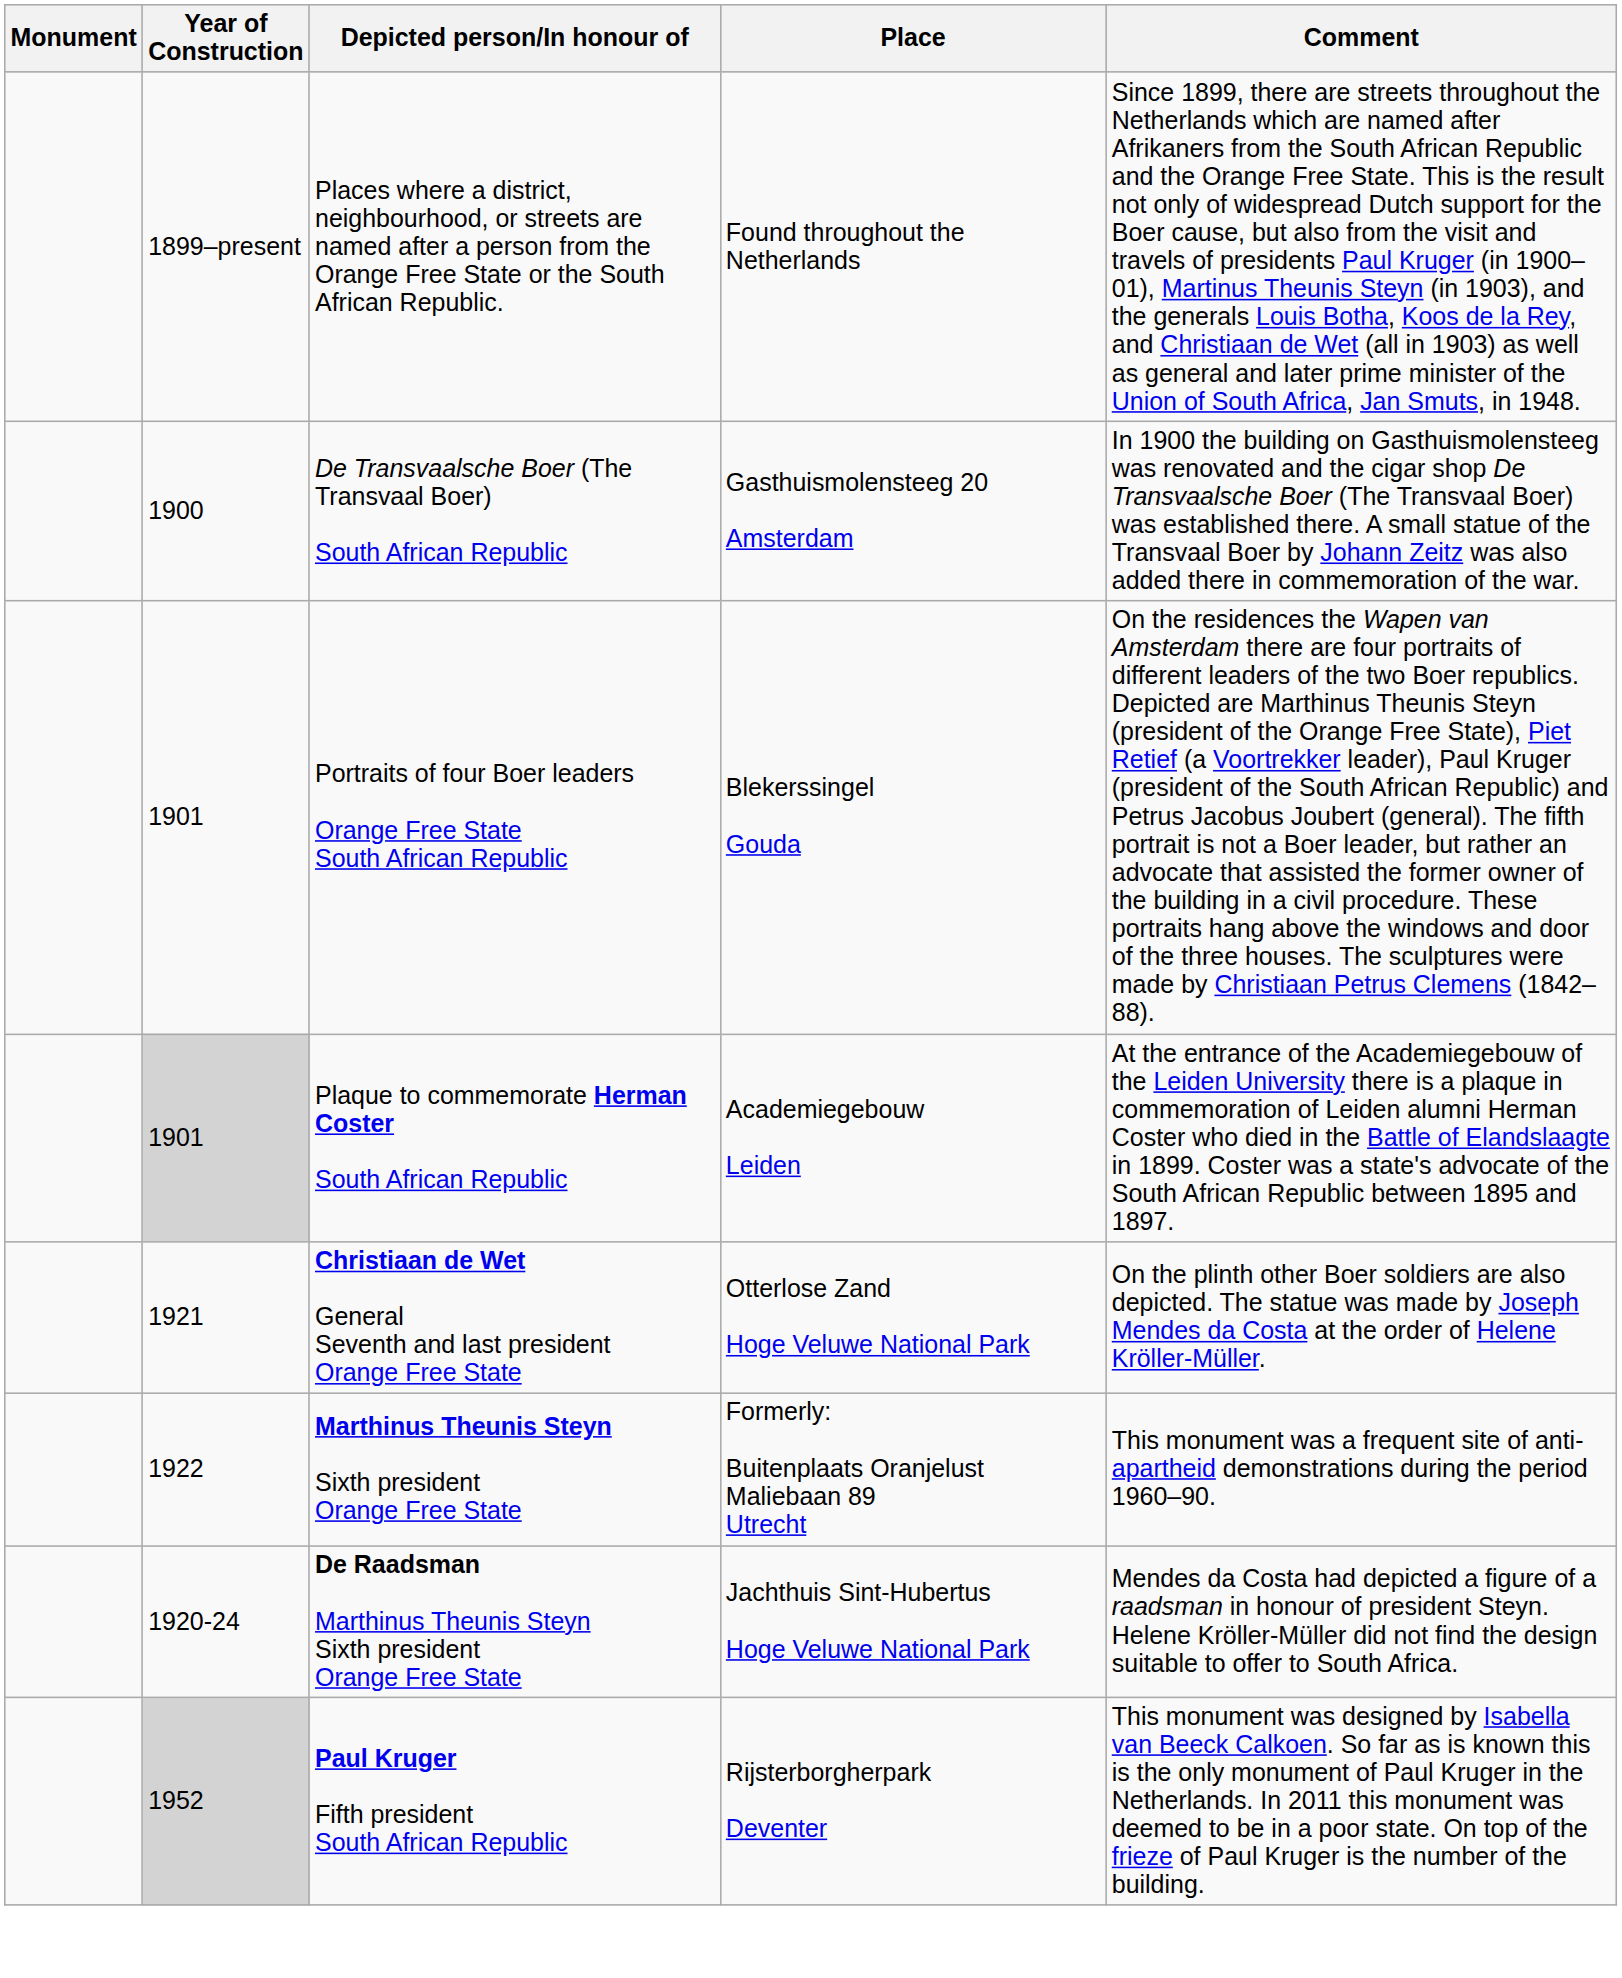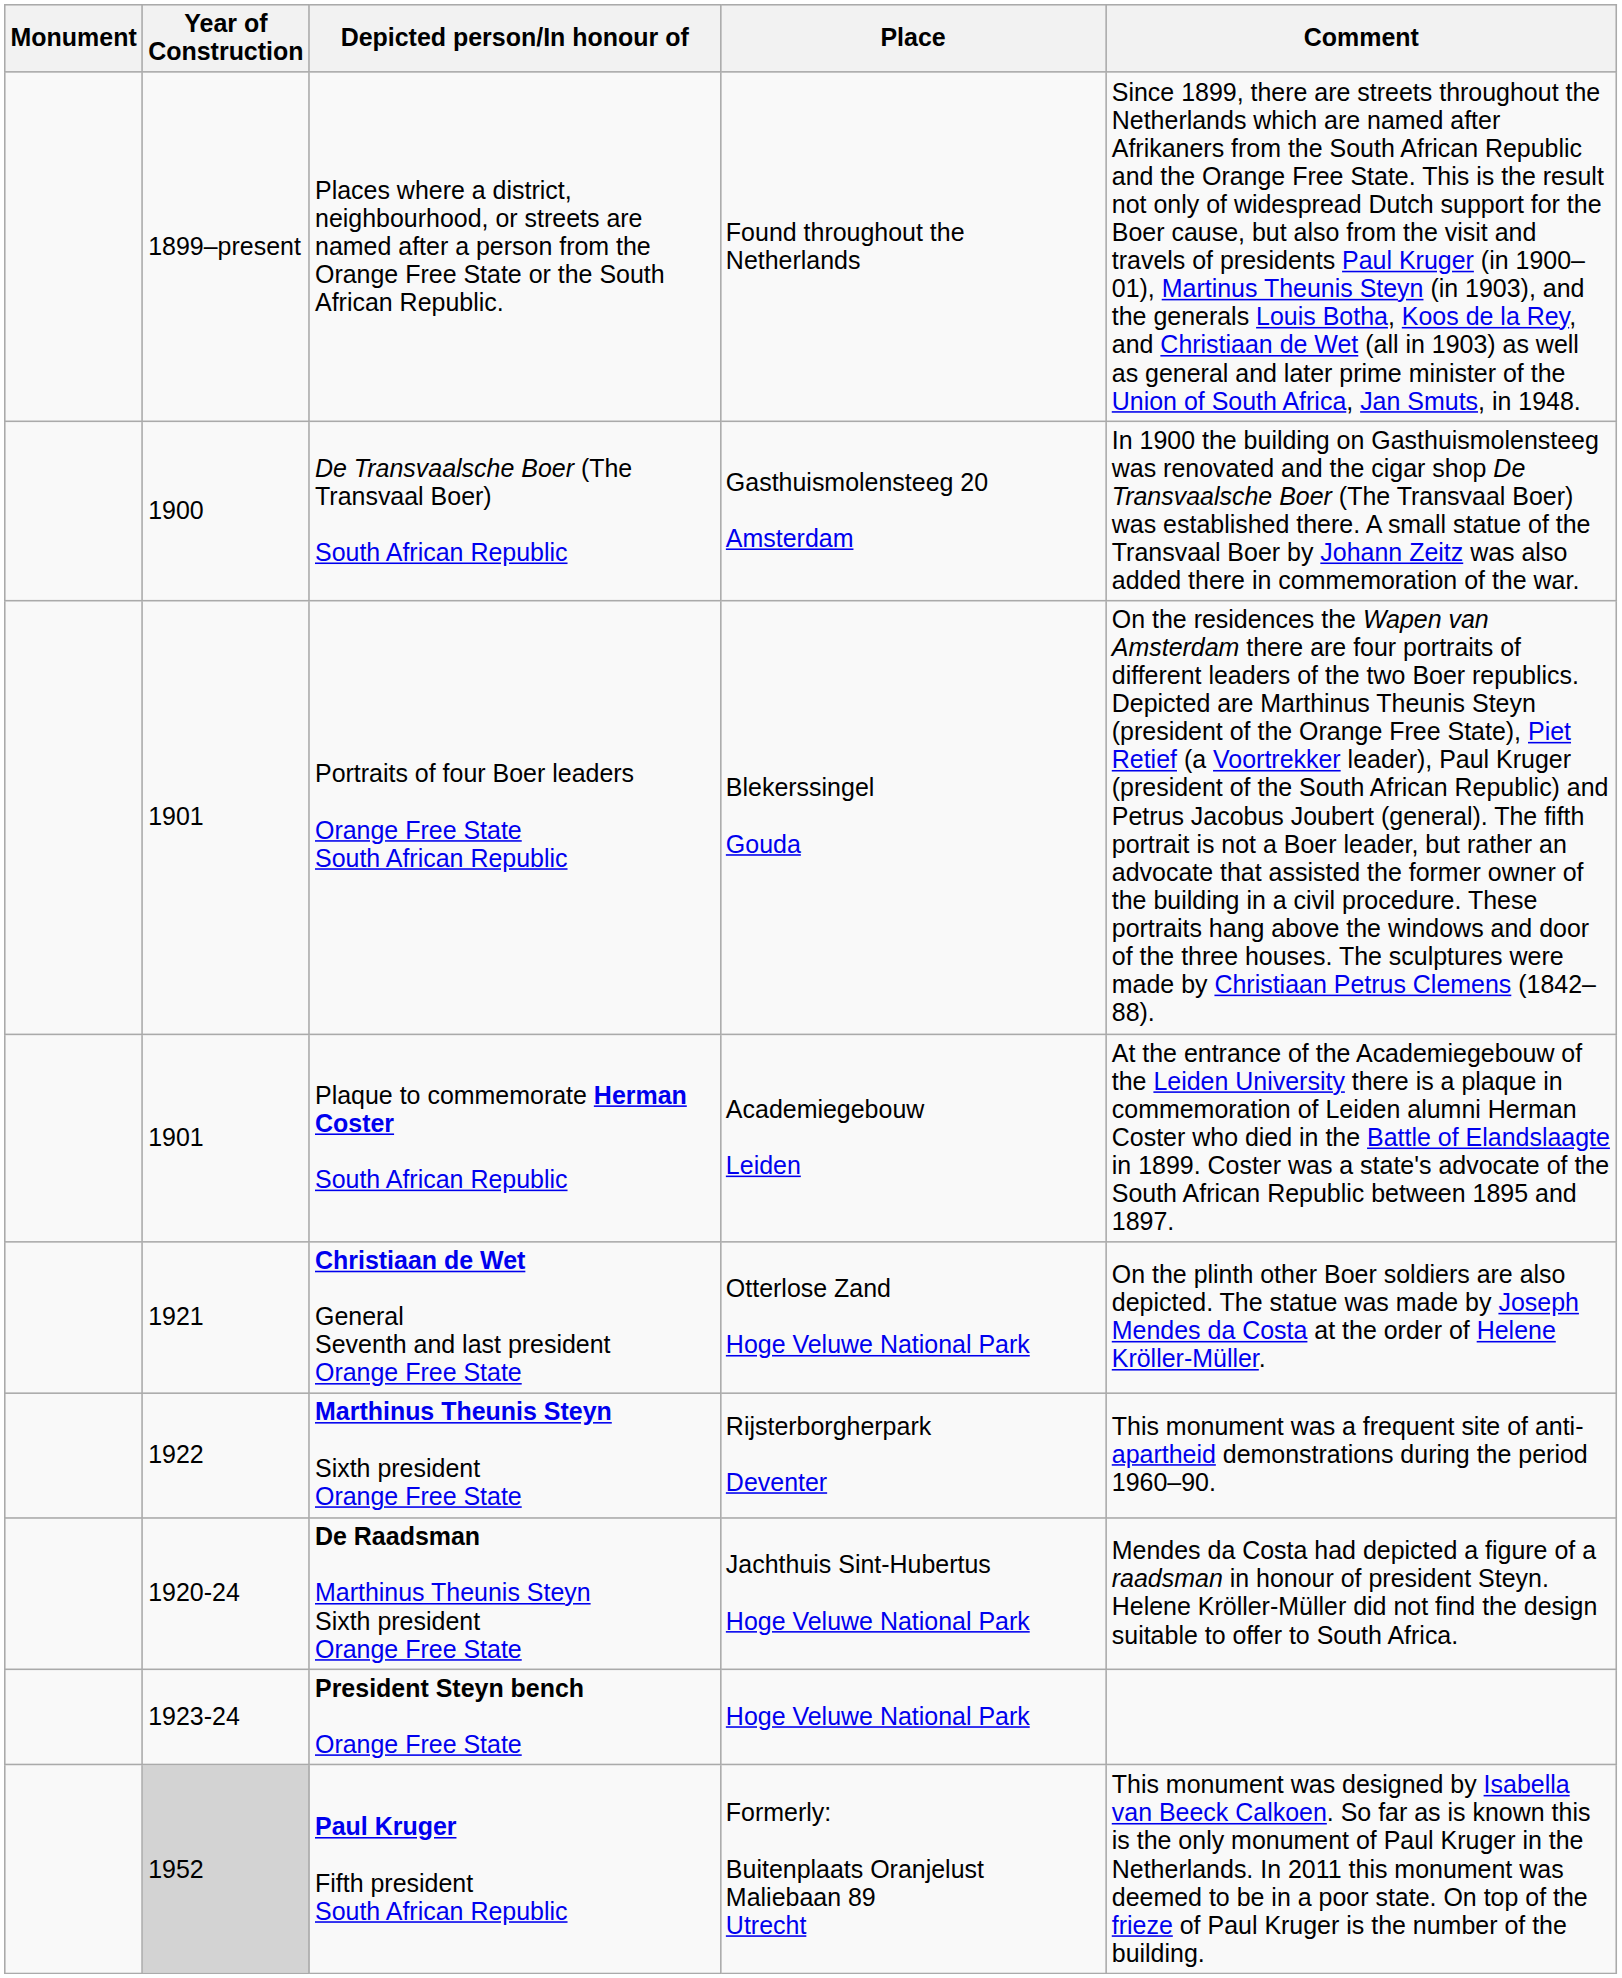(176, 1137) lightgrey background -> (176, 1137) no background
(855, 1469) Formerly: Buitenplaats Oranjelust Maliebaan 89 Utrecht -> (829, 1455) Rijsterborgherpark Deventer
+ row: (450, 1716)
(829, 1801) Rijsterborgherpark Deventer -> (855, 1868) Formerly: Buitenplaats Oranjelust Maliebaan 89 Utrecht
